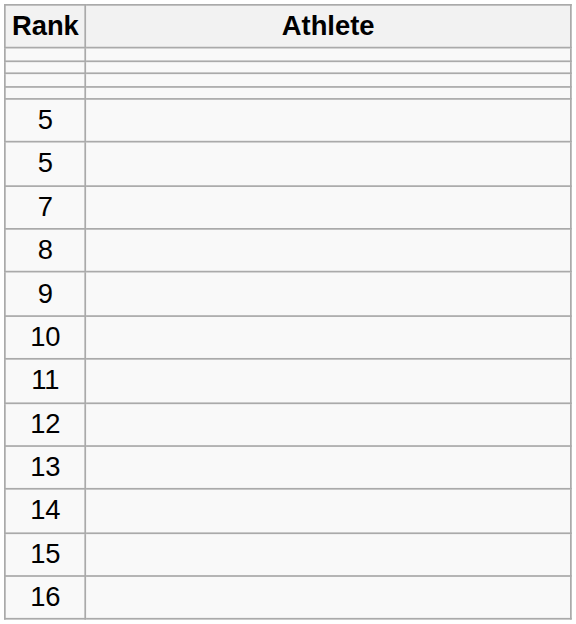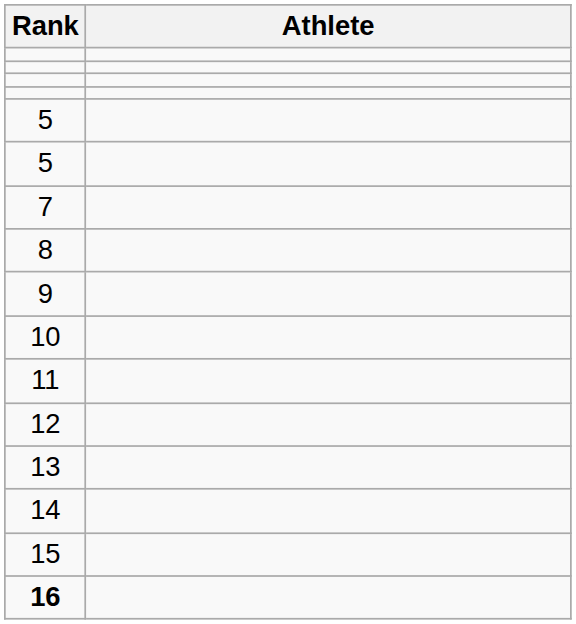(45, 597) normal -> (45, 597) bold
